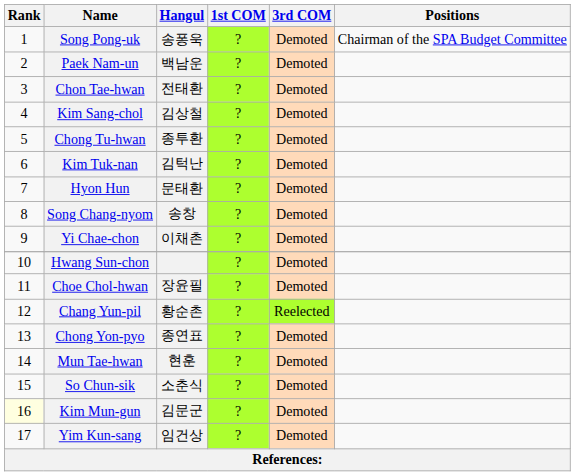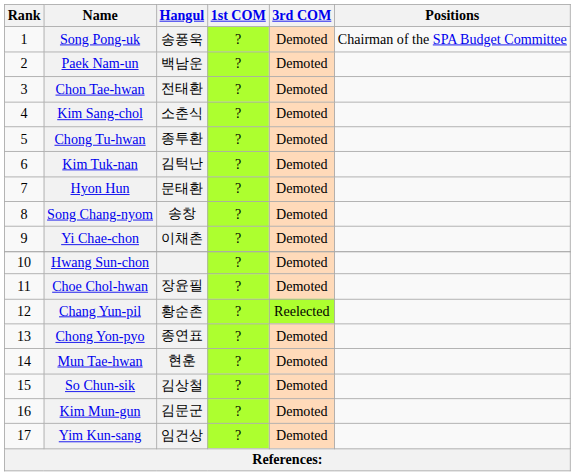(182, 113) 김상철 -> (182, 113) 소춘식
(182, 385) 소춘식 -> (182, 385) 김상철
(24, 411) lightyellow background -> (24, 411) no background
